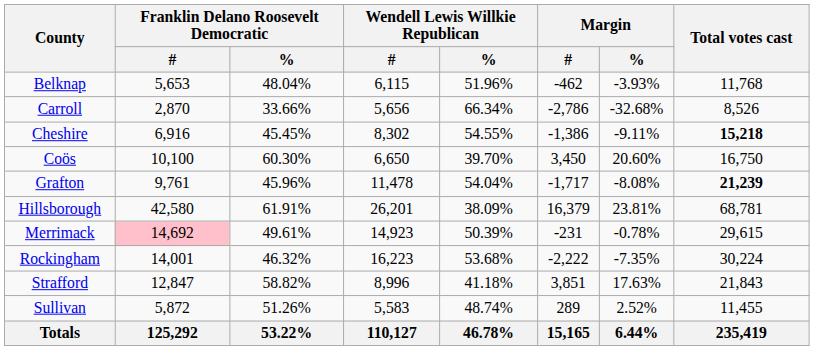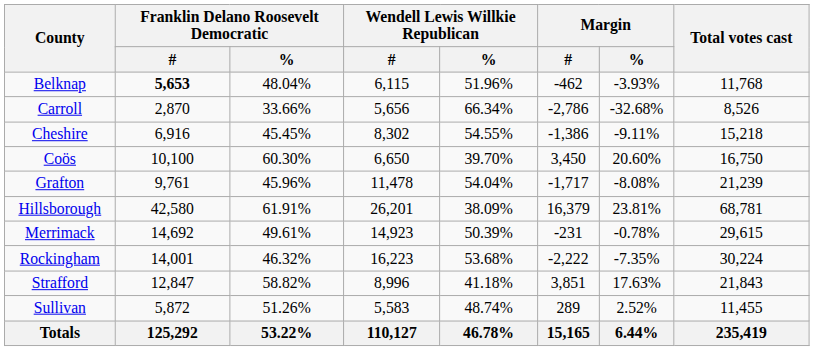(172, 84) normal -> (172, 84) bold
(741, 134) bold -> (741, 134) normal
(741, 183) bold -> (741, 183) normal
(172, 233) pink background -> (172, 233) no background
